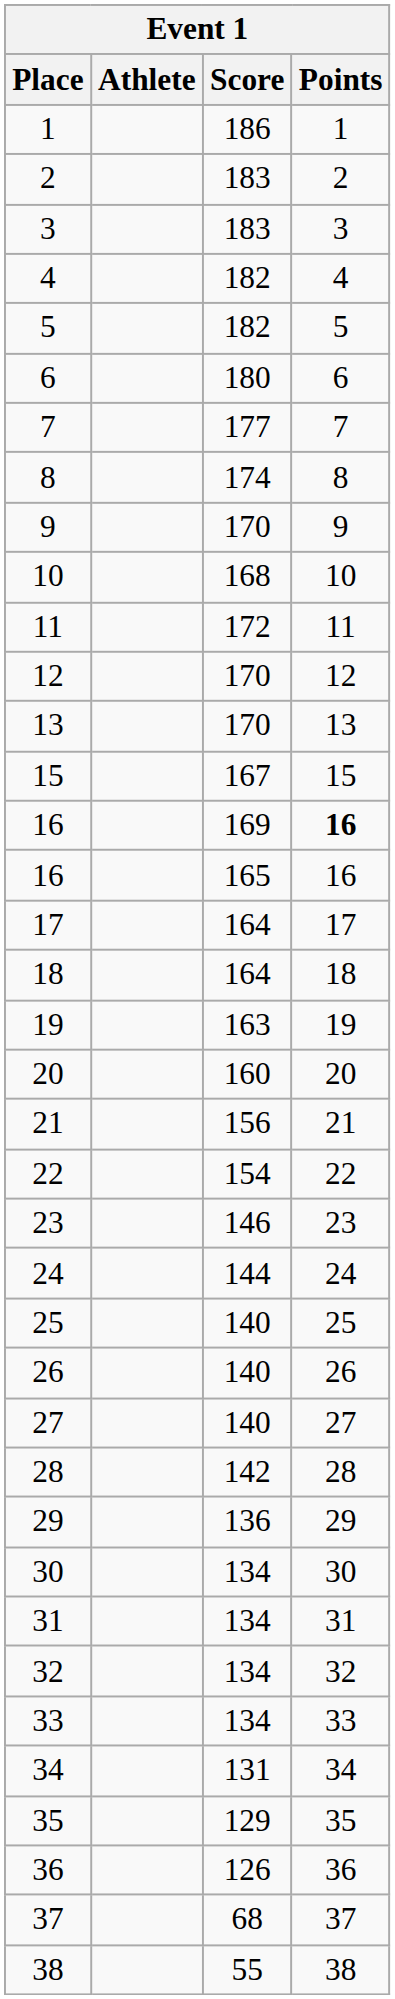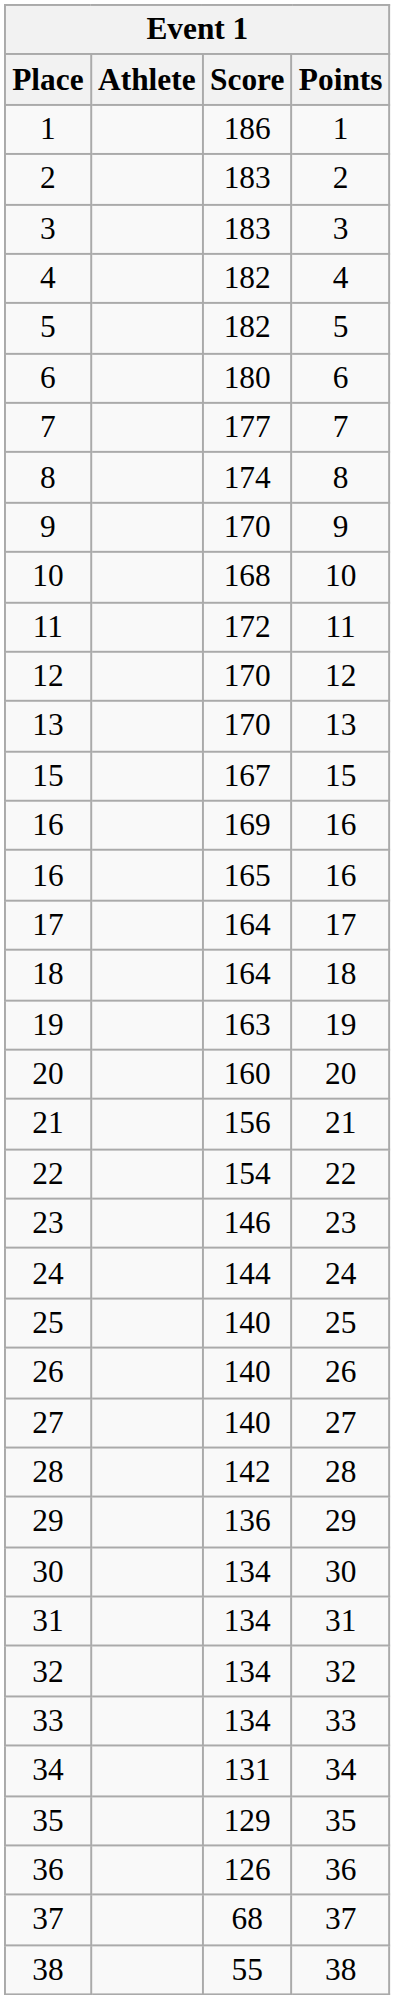(341, 825) bold -> (341, 825) normal
